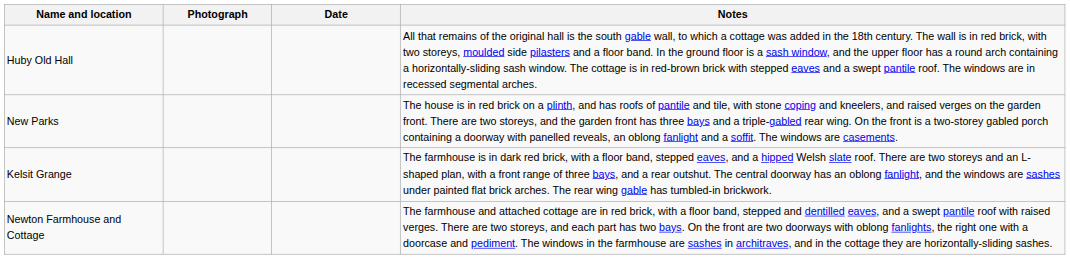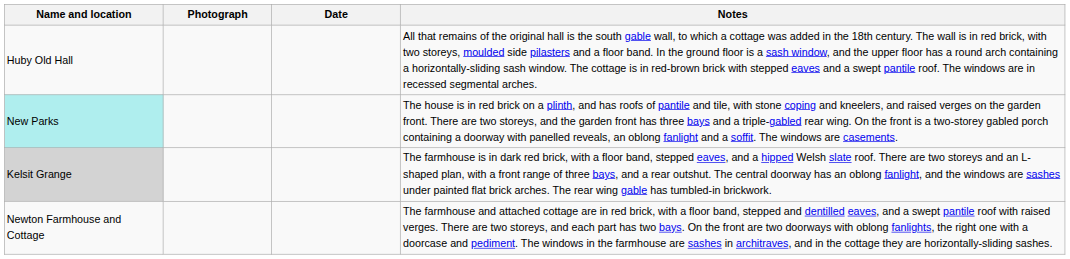(33, 121) no background -> (33, 121) paleturquoise background
(39, 174) no background -> (39, 174) lightgrey background
